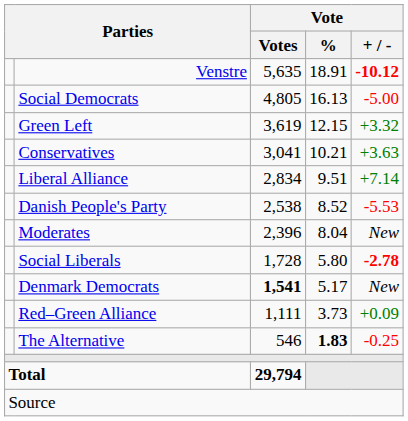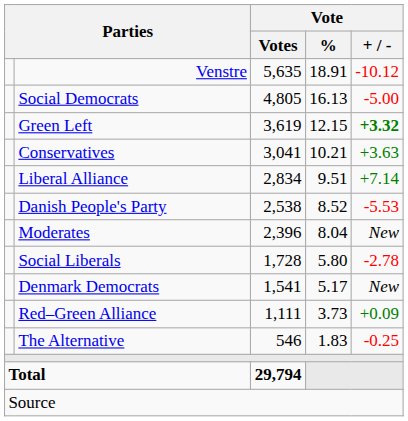(377, 71) bold -> (377, 71) normal
(379, 125) normal -> (379, 125) bold
(381, 260) bold -> (381, 260) normal
(282, 286) bold -> (282, 286) normal
(333, 340) bold -> (333, 340) normal
